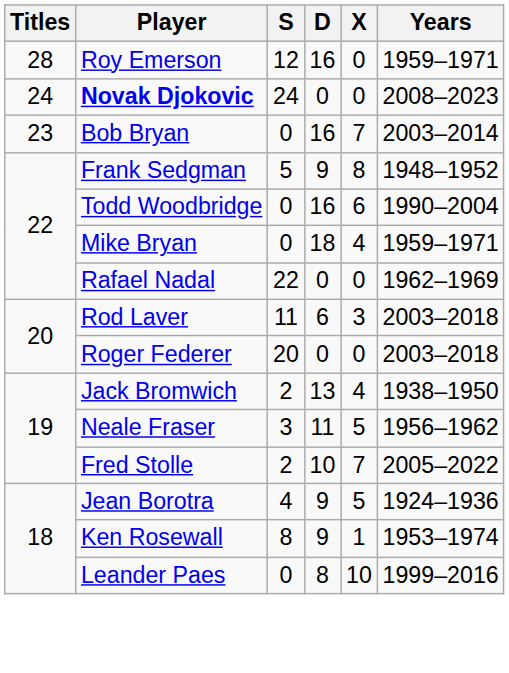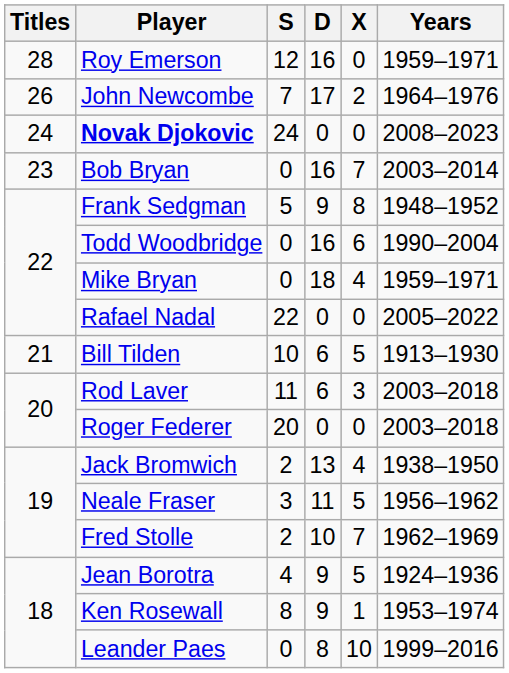+ row: (167, 96)
(441, 280) 1962–1969 -> (441, 317) 2005–2022
+ row: (131, 354)
(441, 464) 2005–2022 -> (441, 538) 1962–1969
